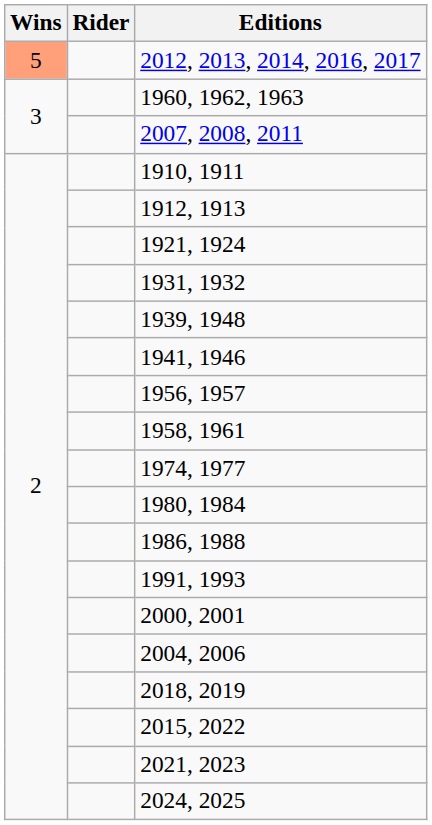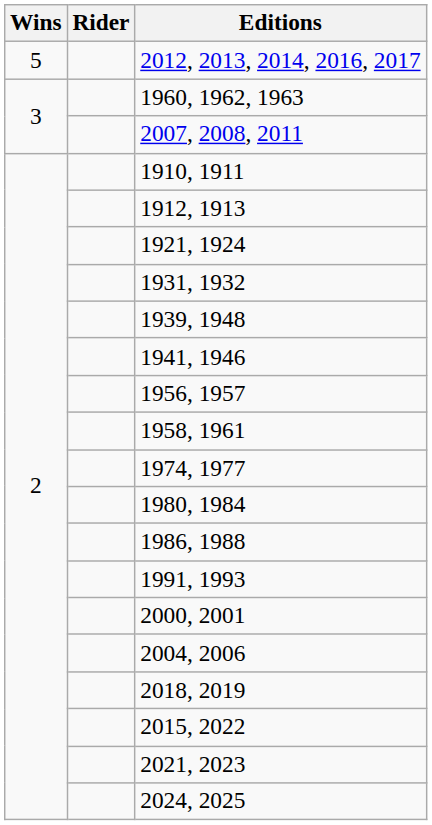(36, 60) lightsalmon background -> (36, 60) no background
